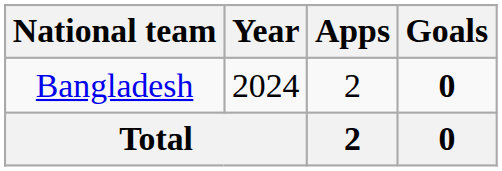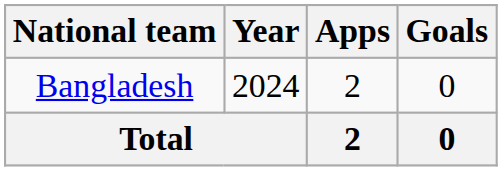(447, 84) bold -> (447, 84) normal
